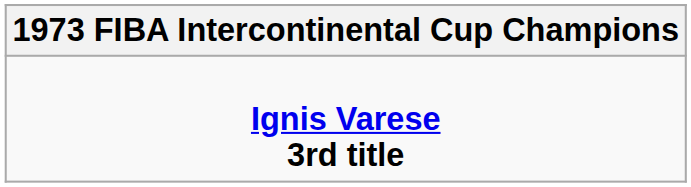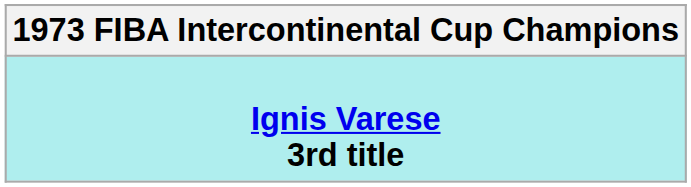(346, 136) no background -> (346, 136) paleturquoise background
